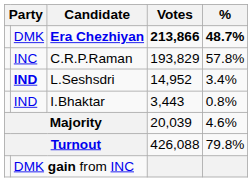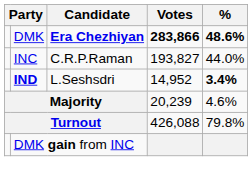(175, 36) 213,866 -> (175, 36) 283,866
(225, 36) 48.7% -> (225, 36) 48.6%
(175, 58) 193,829 -> (175, 58) 193,827
(225, 58) 57.8% -> (225, 58) 44.0%
(221, 79) normal -> (221, 79) bold
- row: (78, 101)
(171, 123) 20,039 -> (171, 101) 20,239
